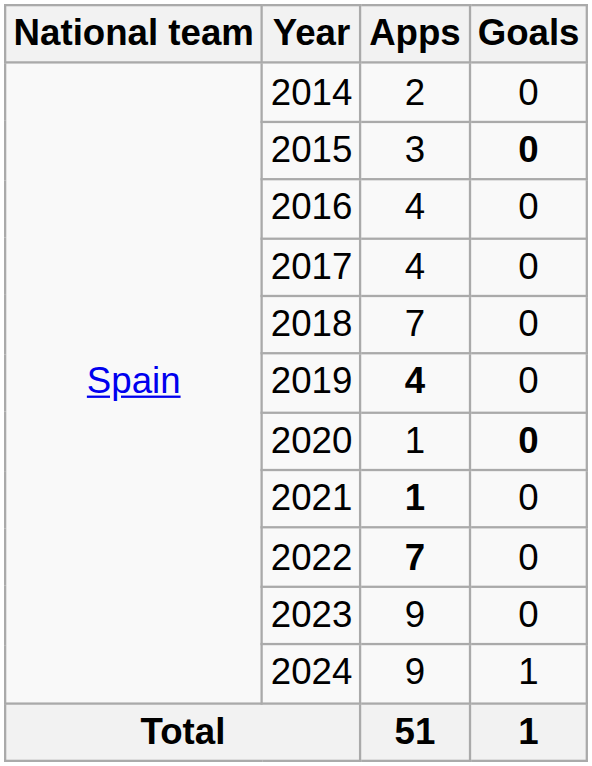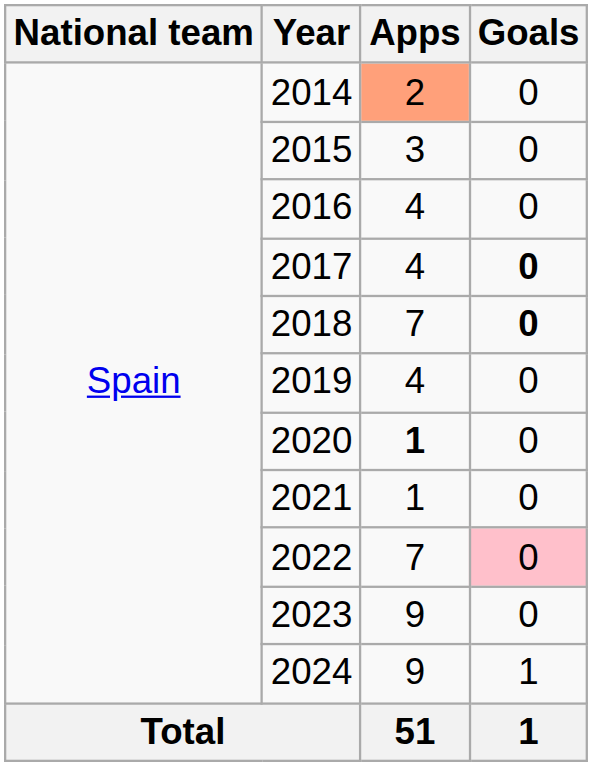(415, 91) no background -> (415, 91) lightsalmon background
(529, 149) bold -> (529, 149) normal
(529, 265) normal -> (529, 265) bold
(529, 324) normal -> (529, 324) bold
(415, 382) bold -> (415, 382) normal
(415, 440) normal -> (415, 440) bold
(529, 440) bold -> (529, 440) normal
(415, 498) bold -> (415, 498) normal
(415, 556) bold -> (415, 556) normal
(529, 556) no background -> (529, 556) pink background
